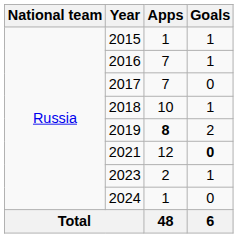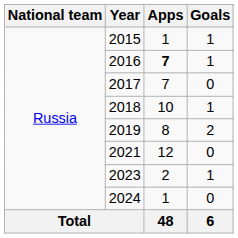(166, 61) normal -> (166, 61) bold
(166, 130) bold -> (166, 130) normal
(210, 152) bold -> (210, 152) normal
